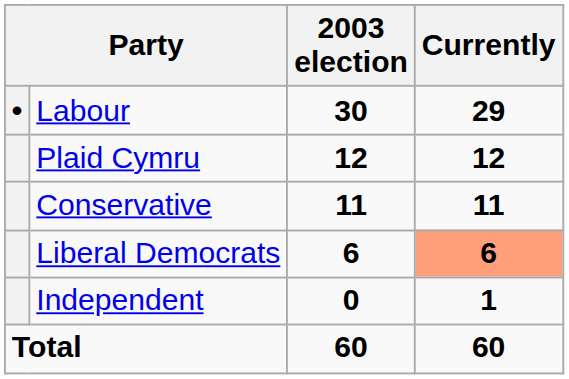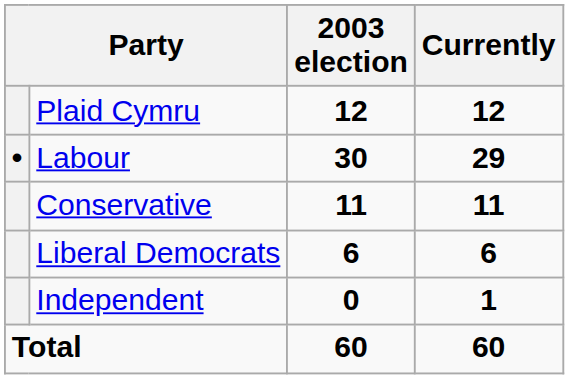rows swapped: (83, 109) <-> (118, 157)
(489, 253) lightsalmon background -> (489, 253) no background
